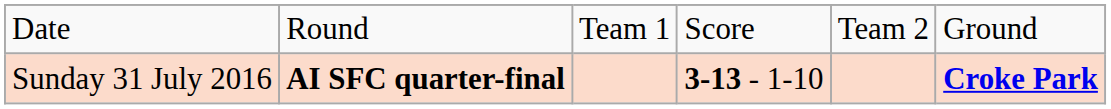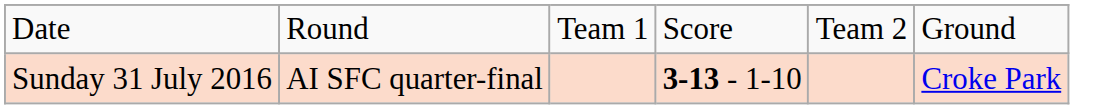(425, 77) bold -> (415, 77) normal
(1021, 77) bold -> (991, 77) normal
